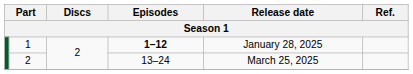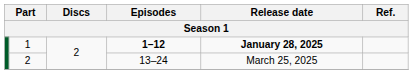(283, 45) normal -> (282, 45) bold
